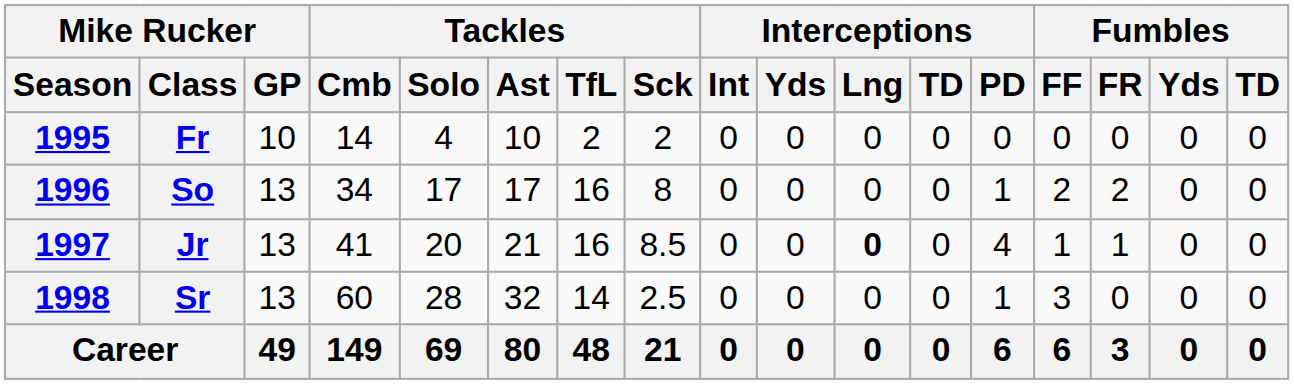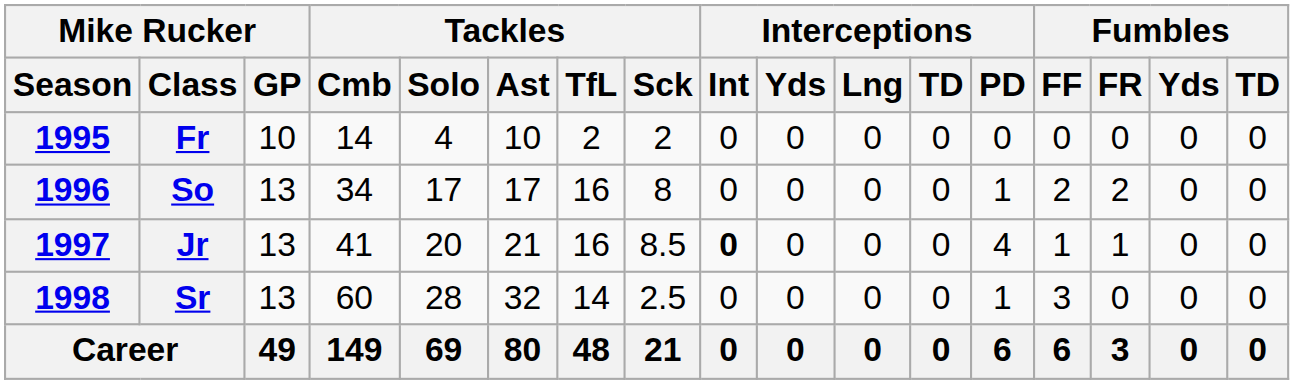(729, 244) normal -> (729, 244) bold
(873, 244) bold -> (873, 244) normal
